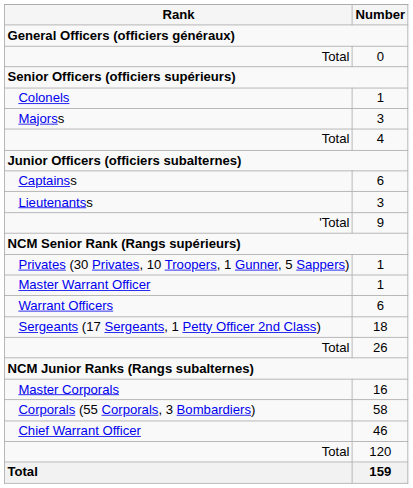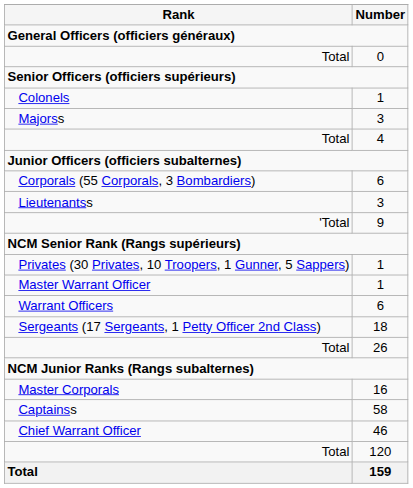(42, 181) Captainss -> (131, 181) Corporals (55 Corporals, 3 Bombardiers)
(131, 410) Corporals (55 Corporals, 3 Bombardiers) -> (42, 410) Captainss
